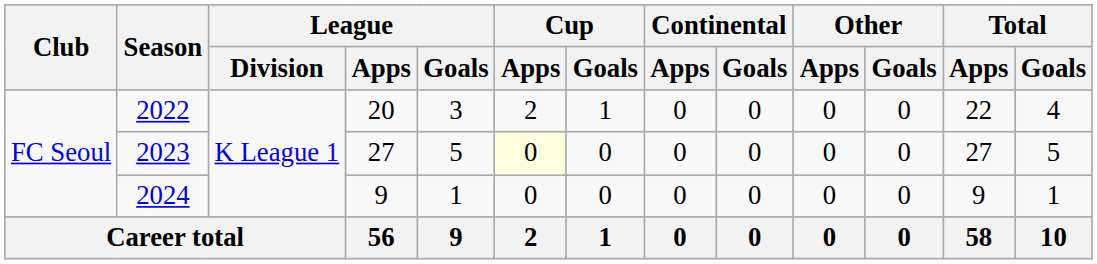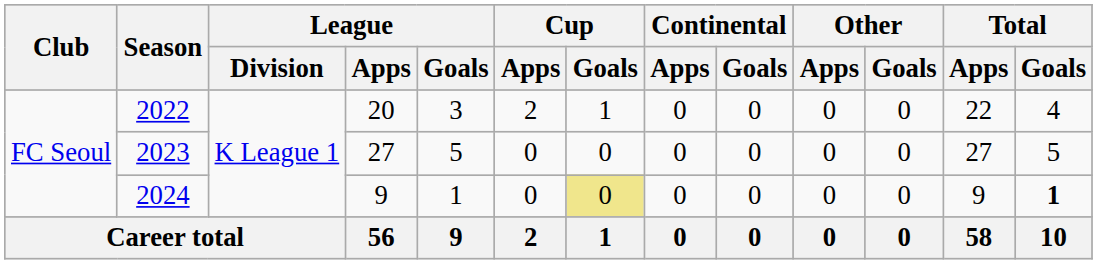(531, 152) lightyellow background -> (531, 152) no background
(605, 195) no background -> (605, 195) khaki background
(1053, 195) normal -> (1053, 195) bold
